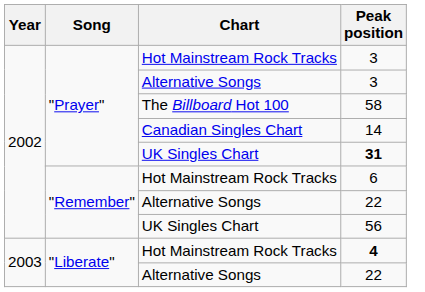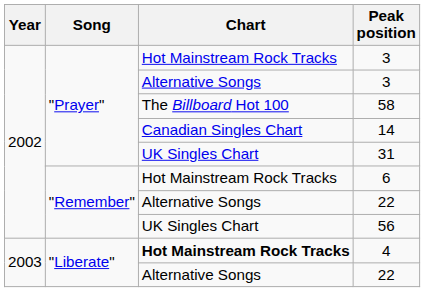(373, 154) bold -> (386, 154) normal
(239, 250) normal -> (246, 250) bold
(373, 250) bold -> (386, 250) normal
